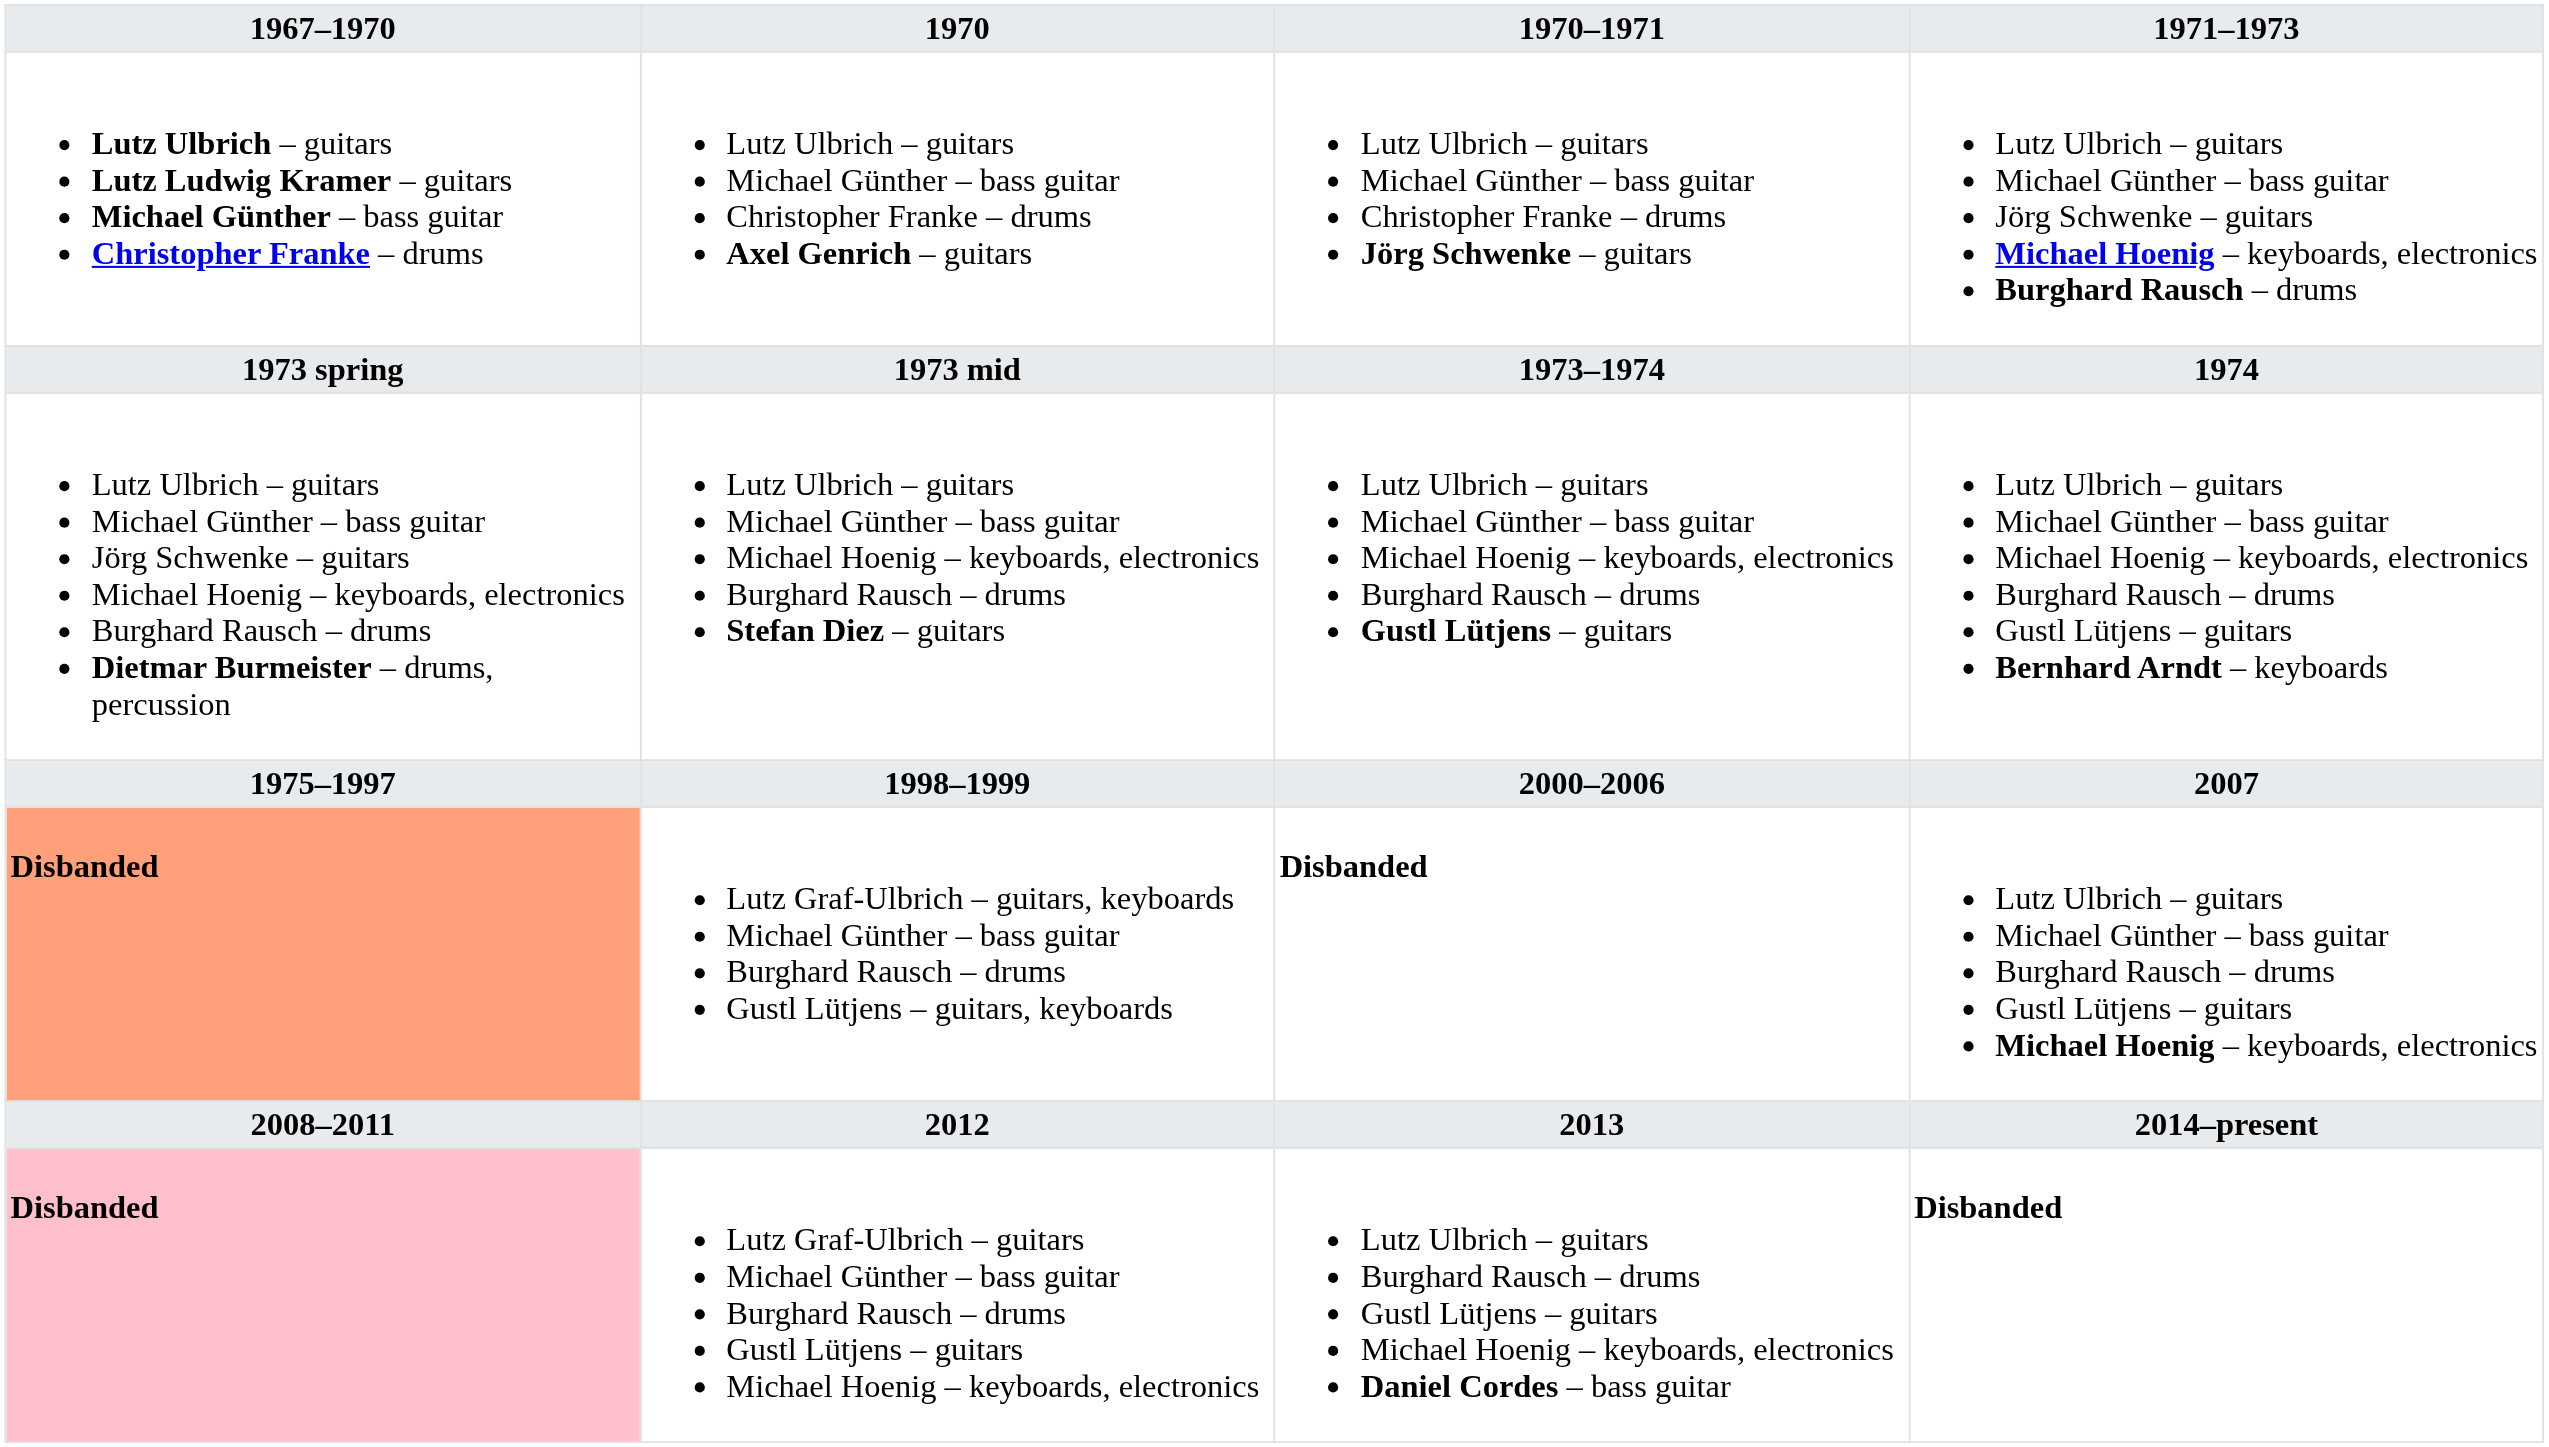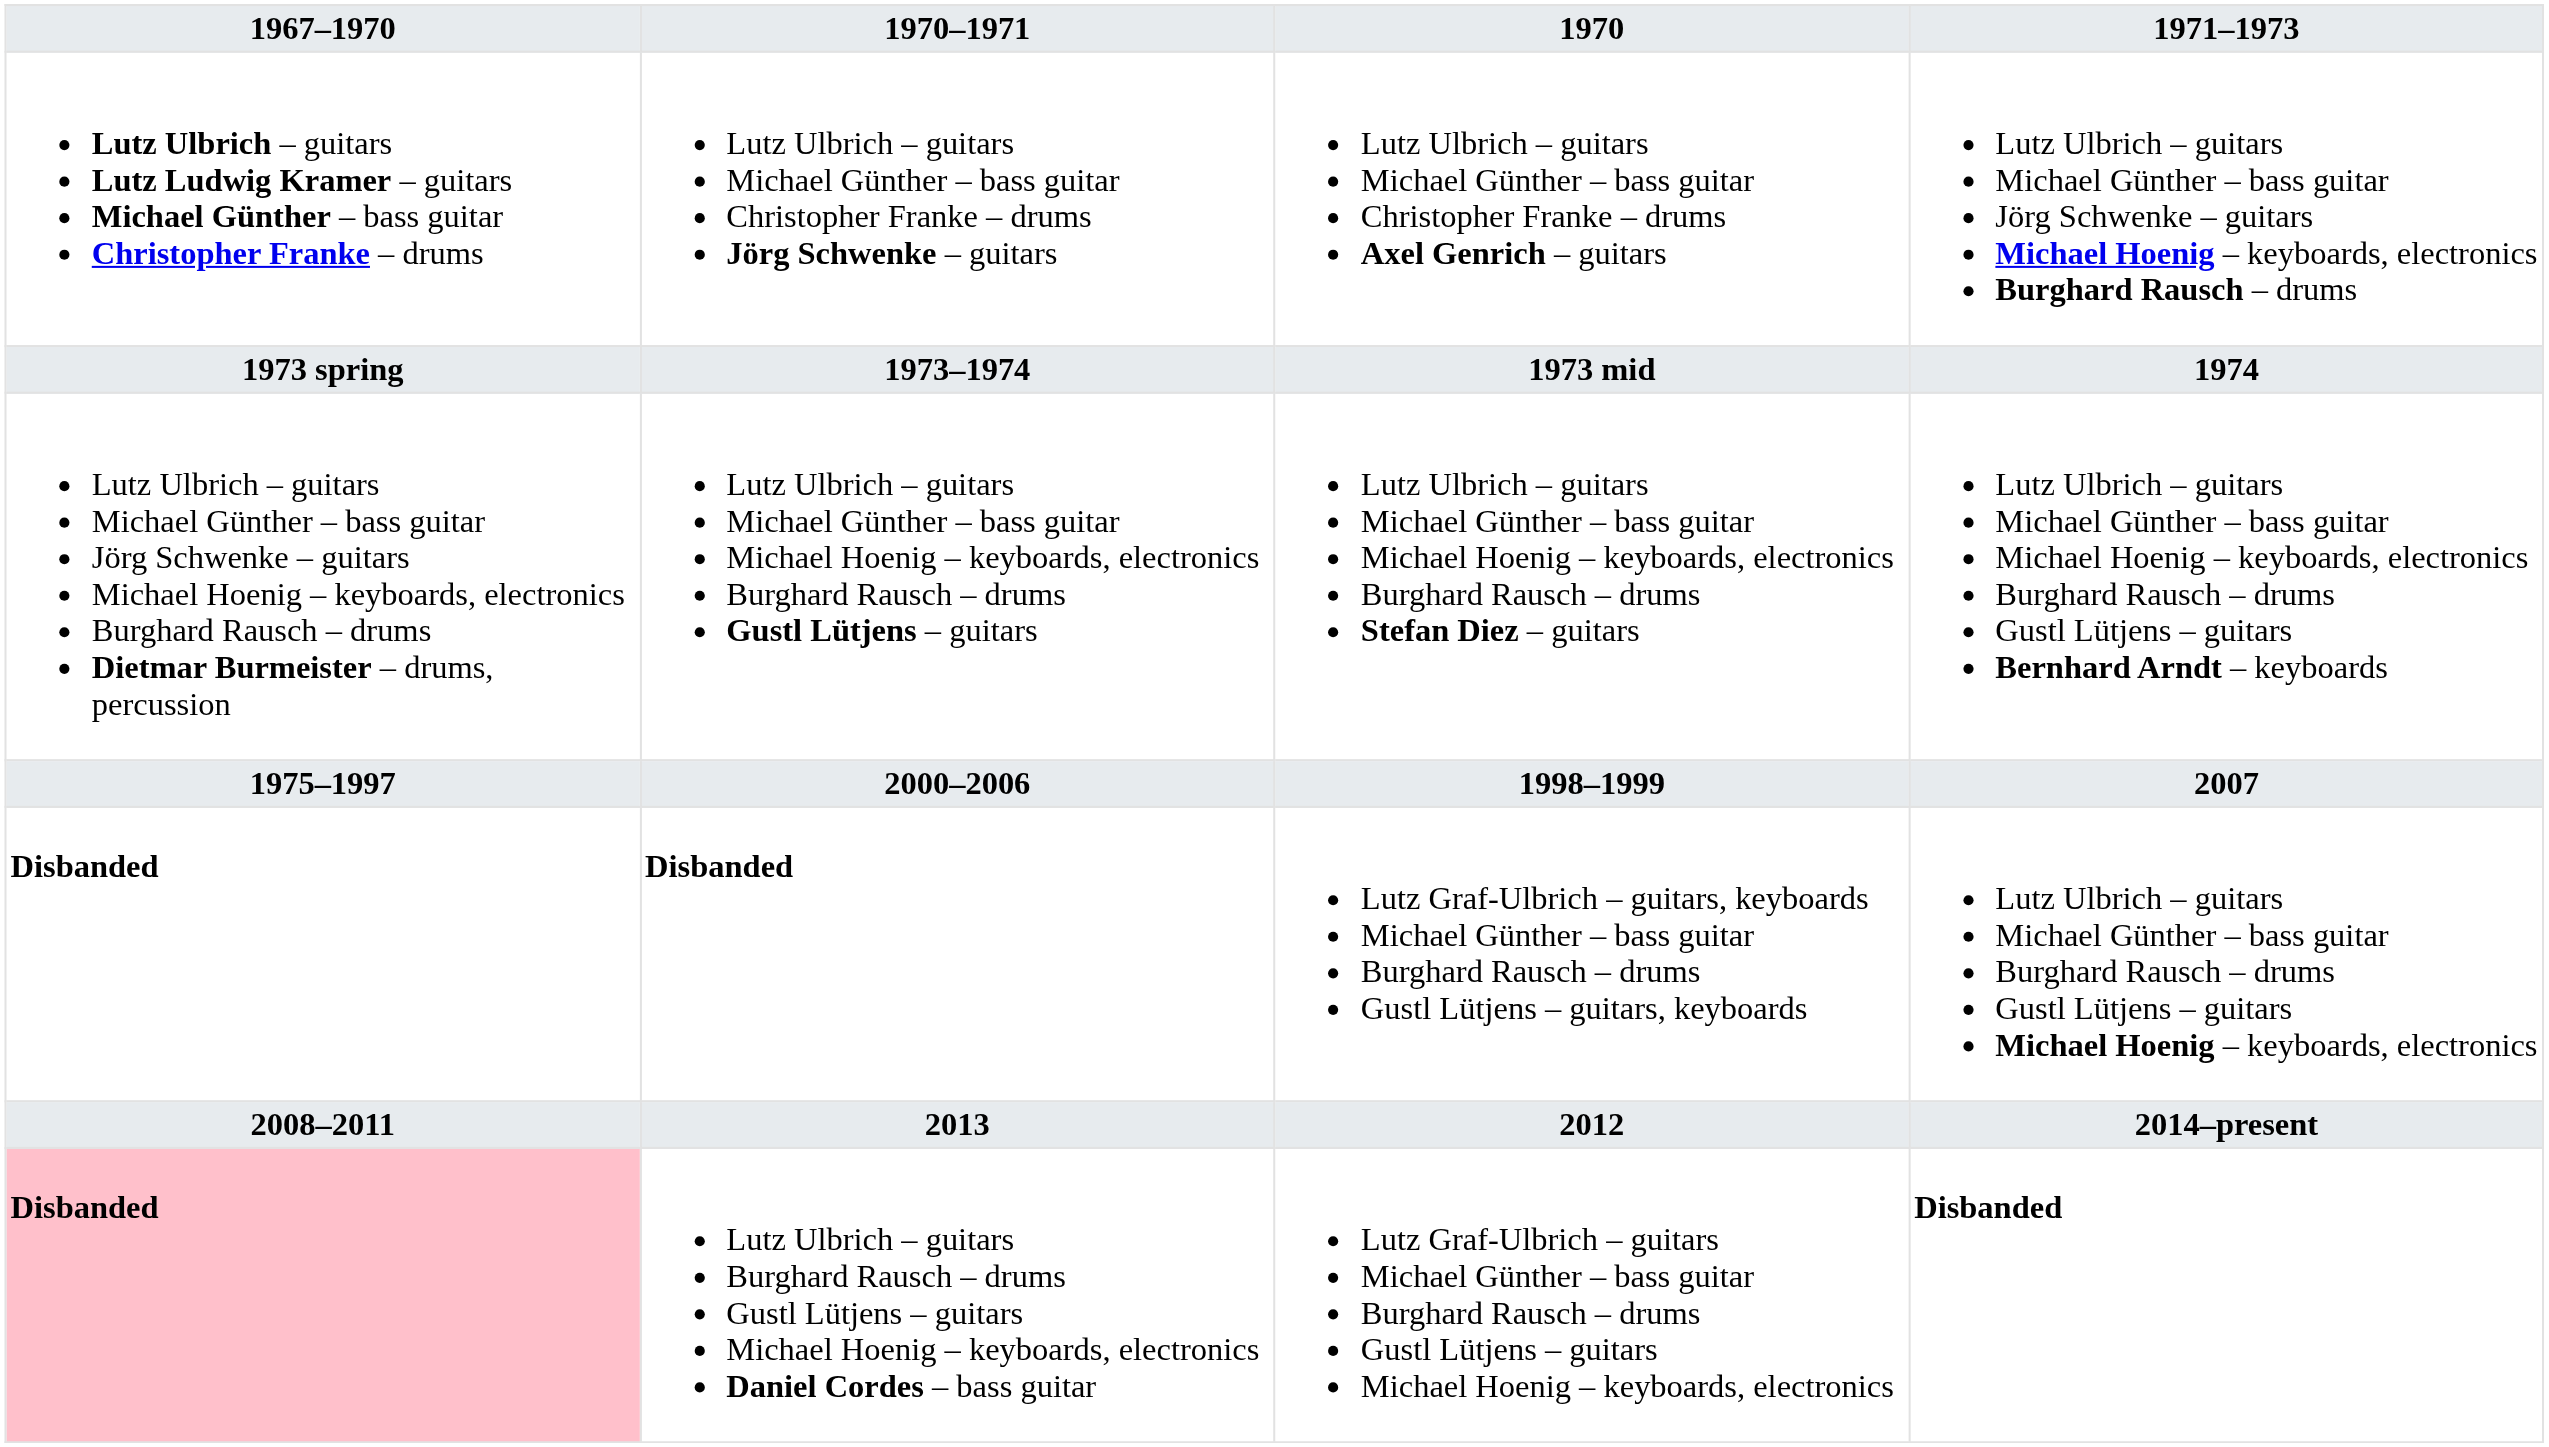columns swapped: (957, 27) <-> (1592, 27)
(85, 866) lightsalmon background -> (85, 866) no background
